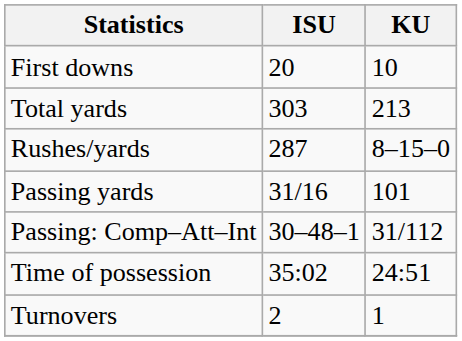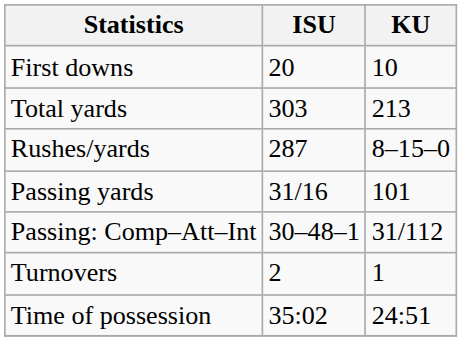rows swapped: (64, 314) <-> (111, 273)
